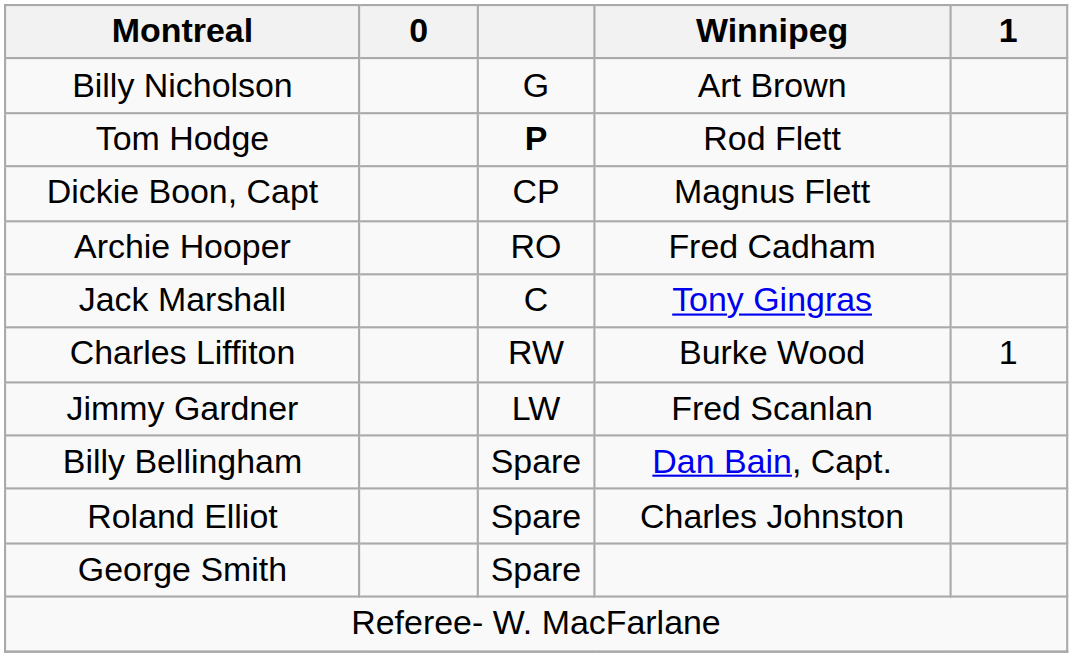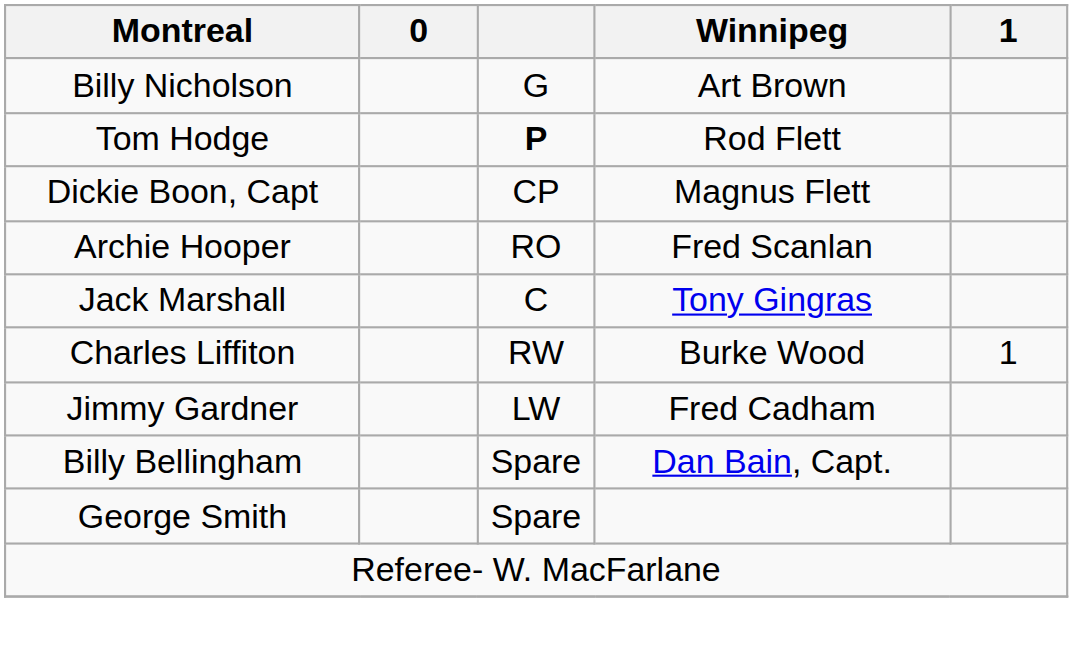(772, 246) Fred Cadham -> (772, 246) Fred Scanlan
(772, 407) Fred Scanlan -> (772, 407) Fred Cadham
- row: (182, 515)
